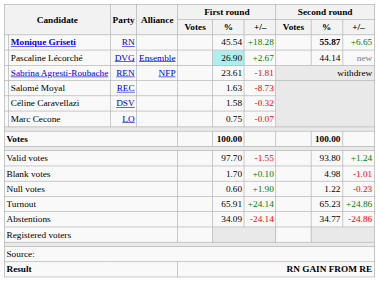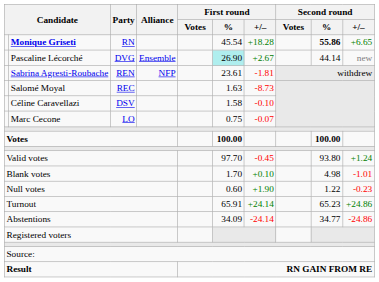(330, 42) 55.87 -> (330, 42) 55.86
(264, 104) -0.32 -> (264, 104) -0.10
(264, 158) -1.55 -> (264, 158) -0.45
